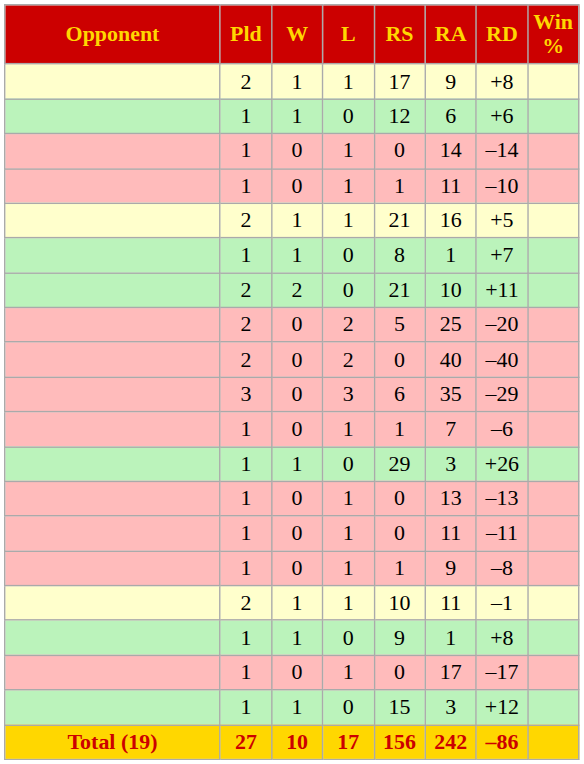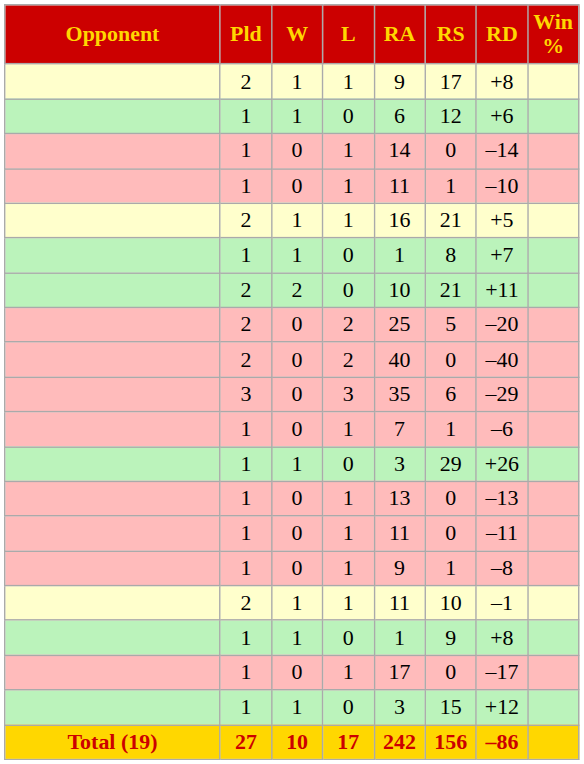columns swapped: (399, 34) <-> (451, 34)
